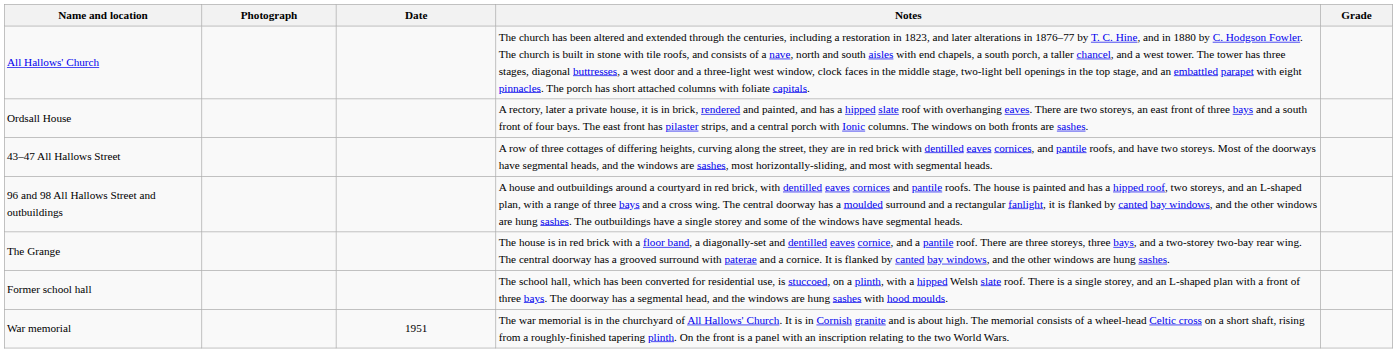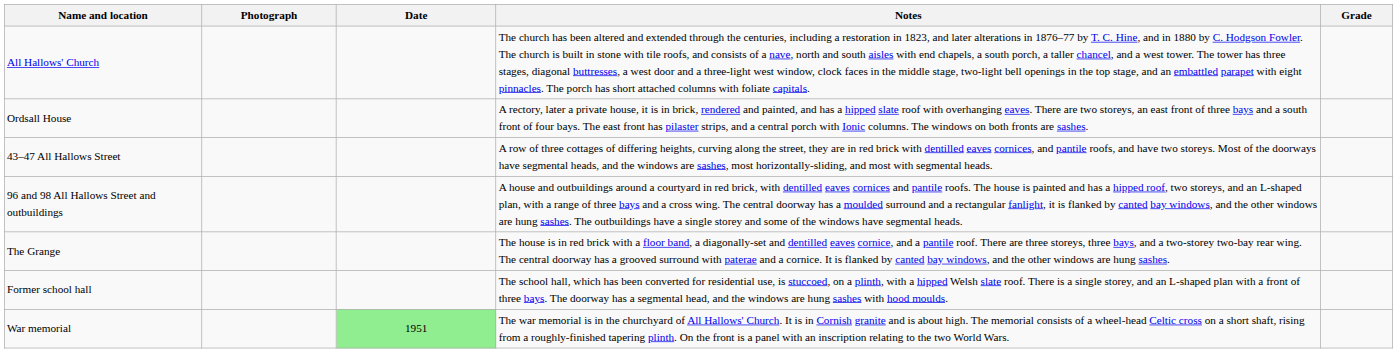(416, 328) no background -> (416, 328) lightgreen background
